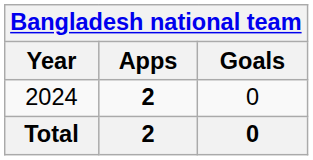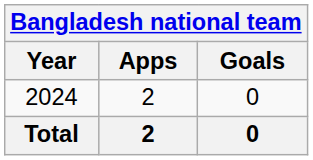(148, 97) bold -> (148, 97) normal
